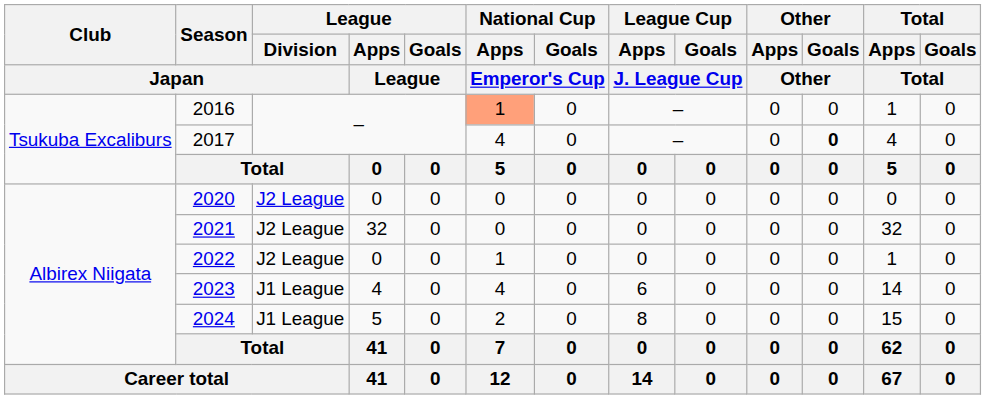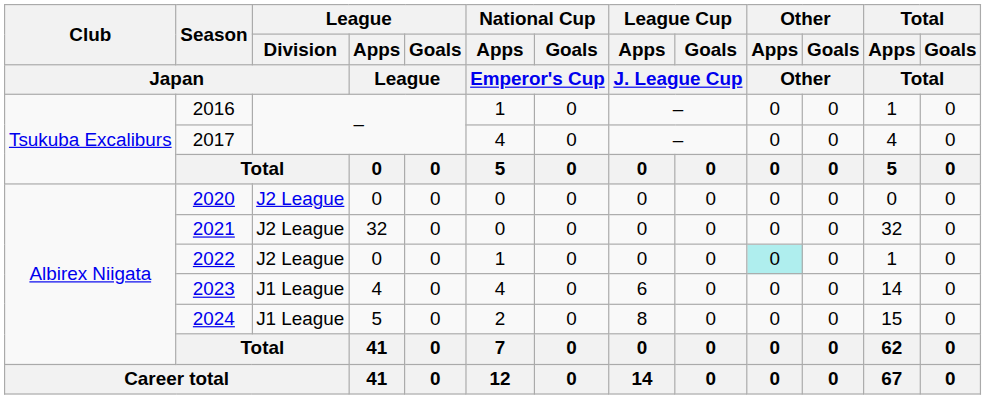(500, 109) lightsalmon background -> (500, 109) no background
(833, 139) bold -> (833, 139) normal
(775, 259) no background -> (775, 259) paleturquoise background
